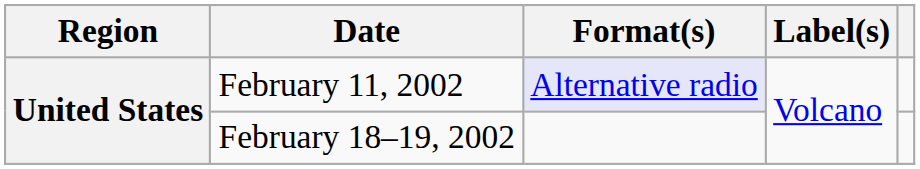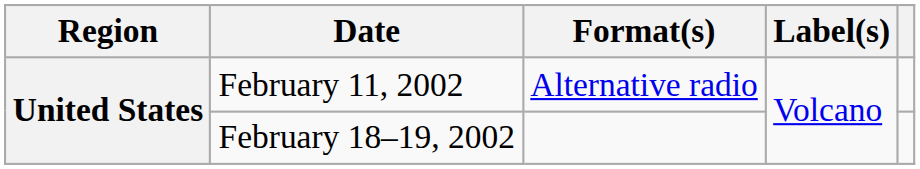(644, 84) lavender background -> (644, 84) no background
